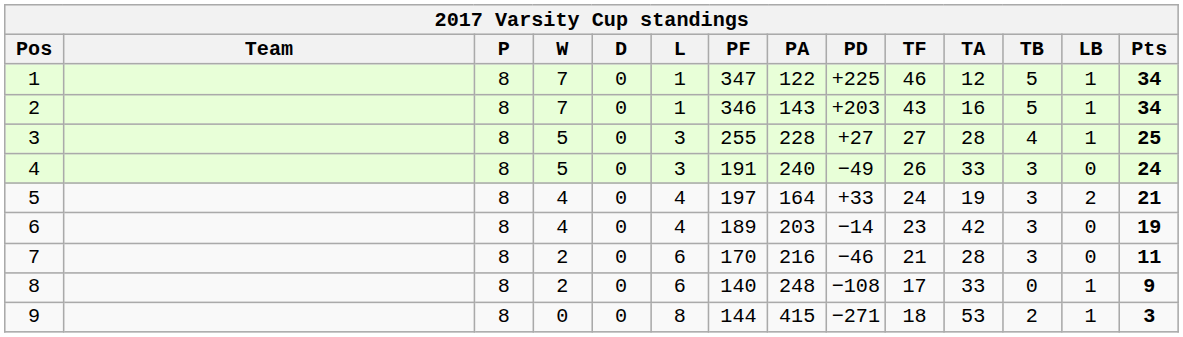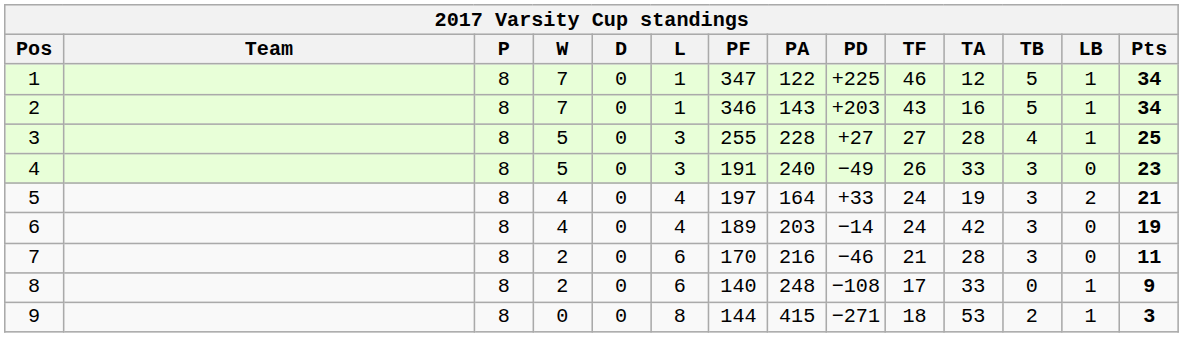(1149, 168) 24 -> (1149, 168) 23
(915, 228) 23 -> (915, 228) 24
